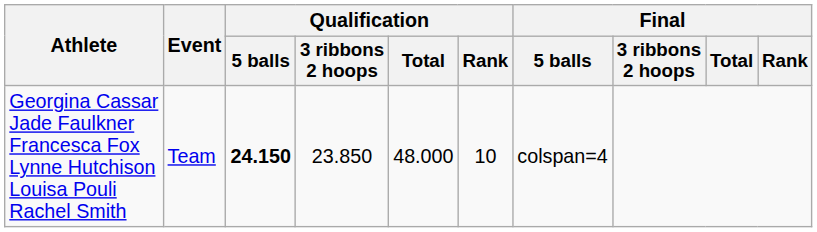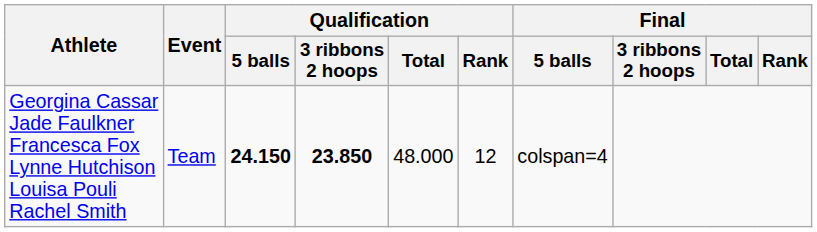(342, 157) normal -> (342, 157) bold
(485, 157) 10 -> (485, 157) 12
